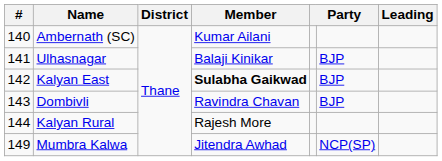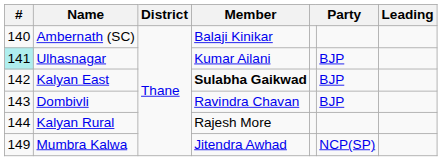(232, 36) Kumar Ailani -> (233, 36) Balaji Kinikar
(19, 58) no background -> (19, 58) paleturquoise background
(233, 58) Balaji Kinikar -> (232, 58) Kumar Ailani
